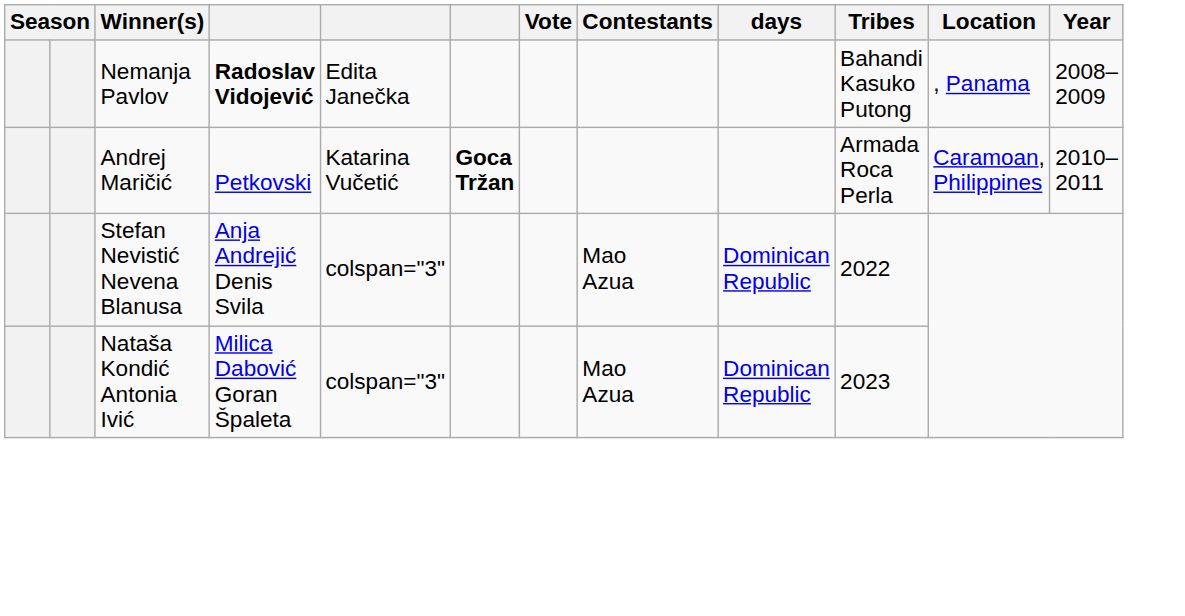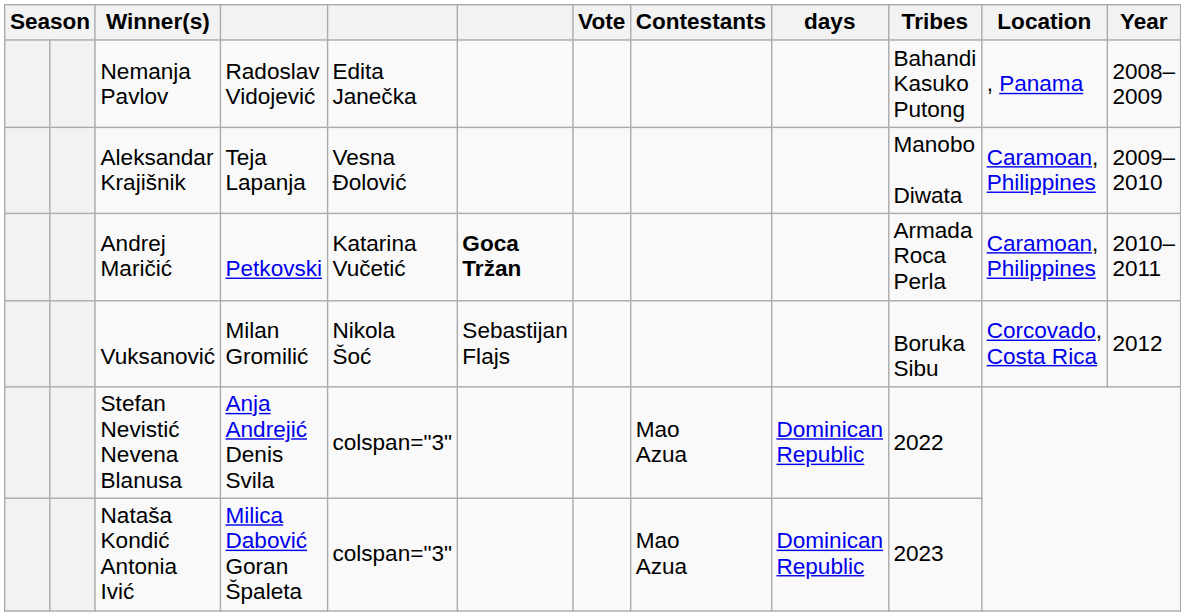(265, 83) bold -> (273, 83) normal
+ row: (157, 170)
+ row: (158, 355)
